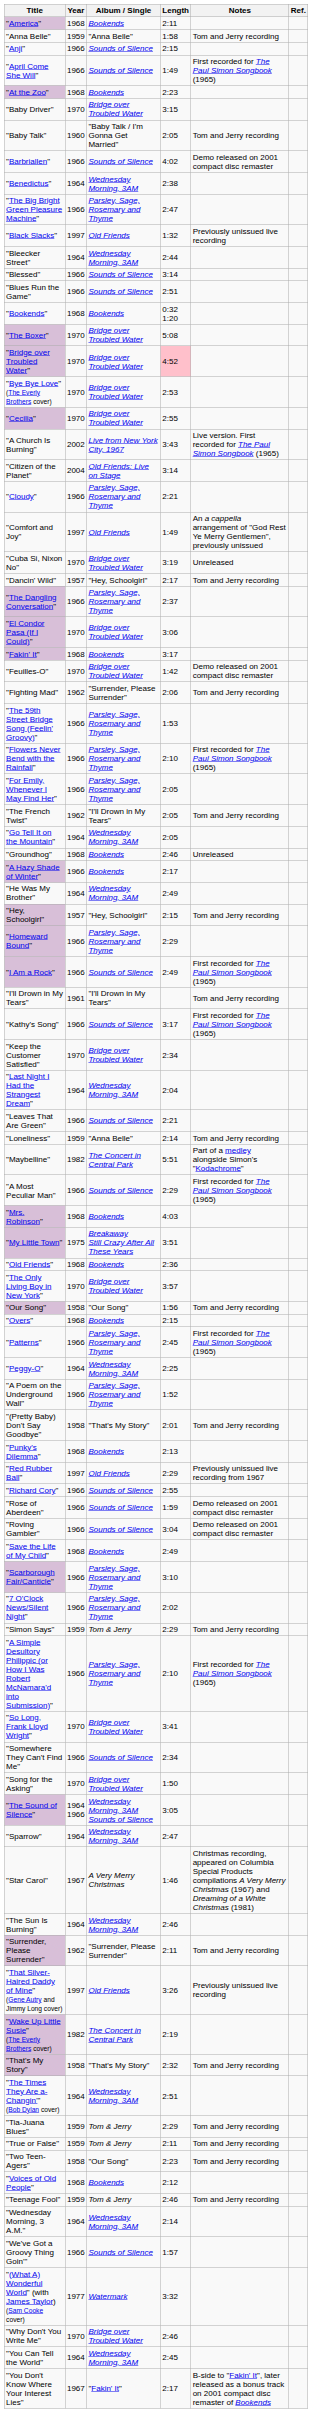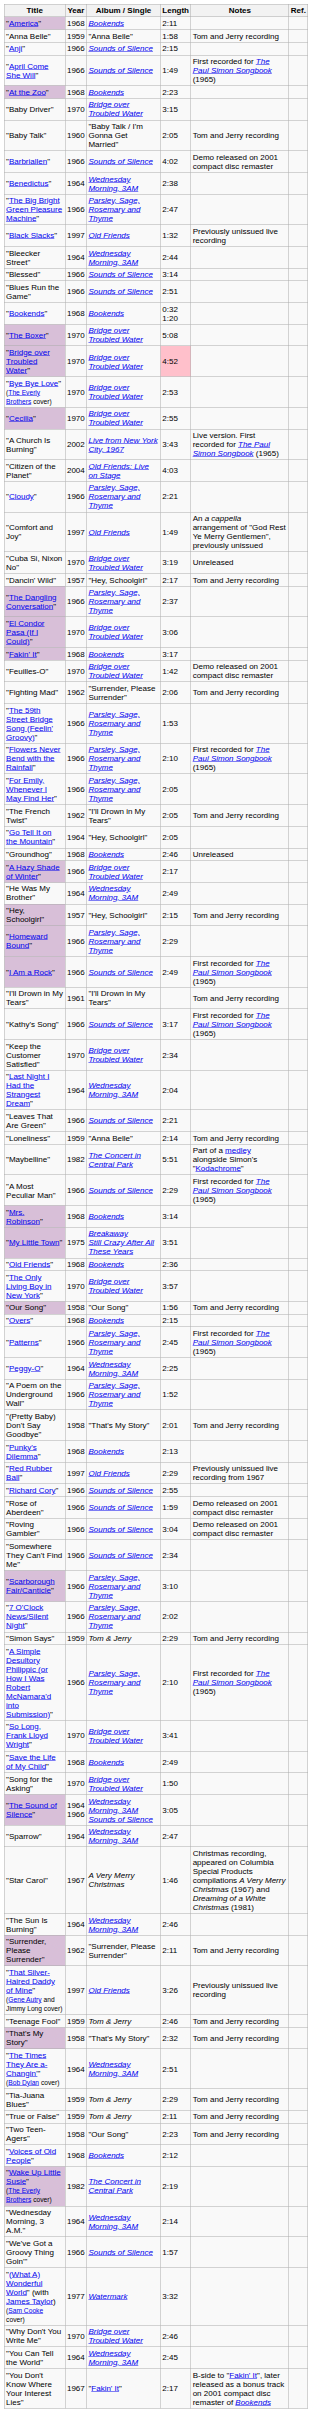(170, 470) 3:14 -> (170, 470) 4:03
(113, 837) Wednesday Morning, 3AM -> (118, 837) "Hey, Schoolgirl"
(106, 871) Bookends -> (116, 871) Bridge over Troubled Water
(170, 1216) 4:03 -> (170, 1216) 3:14
rows swapped: (31, 1551) <-> (34, 1757)
rows swapped: (33, 2199) <-> (33, 2034)
